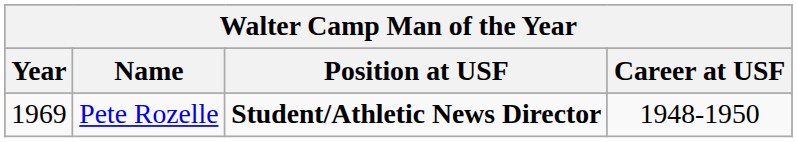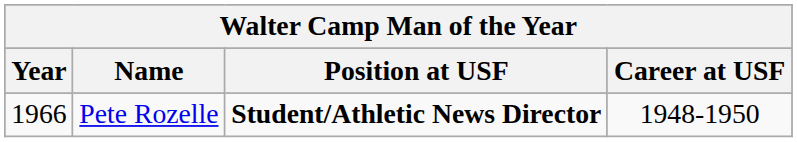(39, 114) 1969 -> (39, 114) 1966
